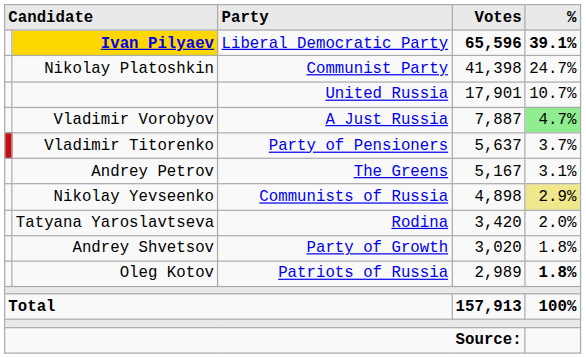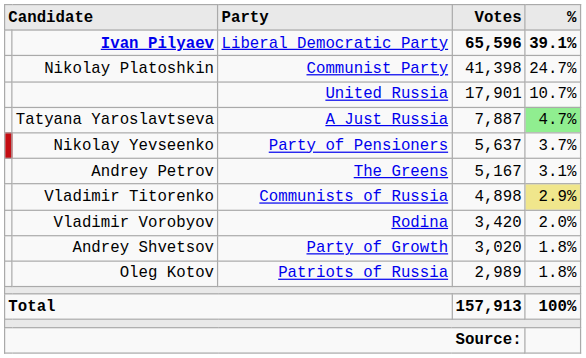(157, 43) gold background -> (157, 43) no background
(134, 120) Vladimir Vorobyov -> (115, 120) Tatyana Yaroslavtseva
(129, 146) Vladimir Titorenko -> (134, 146) Nikolay Yevseenko
(134, 197) Nikolay Yevseenko -> (129, 197) Vladimir Titorenko
(115, 223) Tatyana Yaroslavtseva -> (134, 223) Vladimir Vorobyov
(557, 274) bold -> (557, 274) normal
